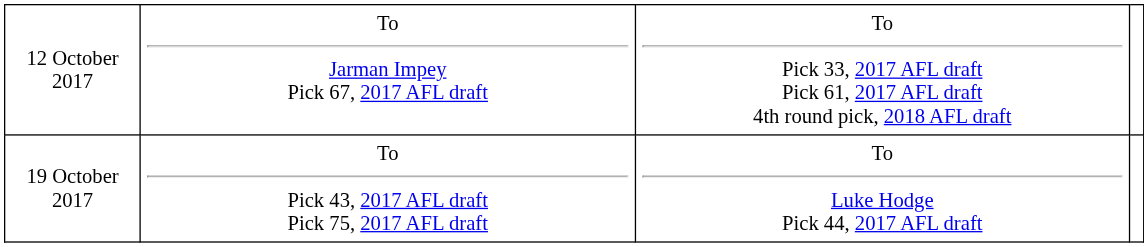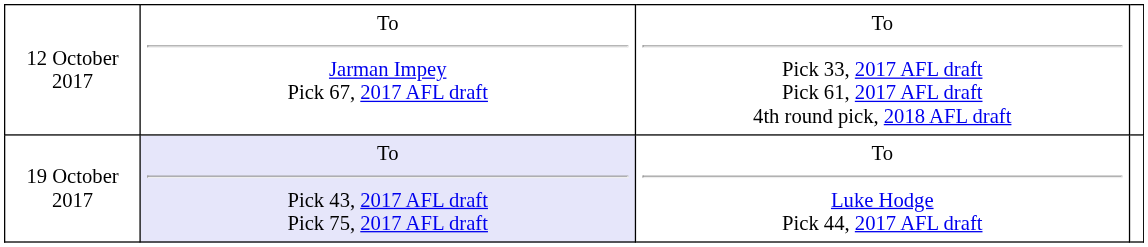(388, 188) no background -> (388, 188) lavender background
